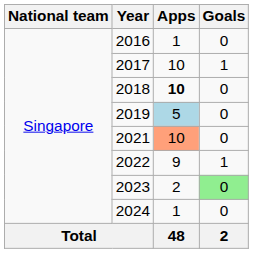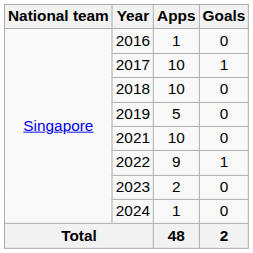(176, 89) bold -> (176, 89) normal
(176, 114) lightblue background -> (176, 114) no background
(176, 138) lightsalmon background -> (176, 138) no background
(224, 187) lightgreen background -> (224, 187) no background
